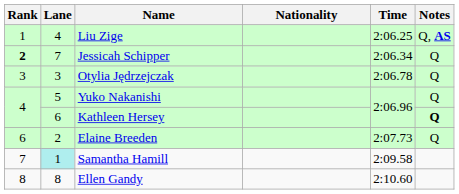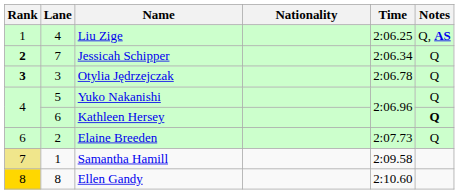(23, 76) normal -> (23, 76) bold
(23, 158) no background -> (23, 158) khaki background
(58, 158) paleturquoise background -> (58, 158) no background
(23, 179) no background -> (23, 179) gold background
